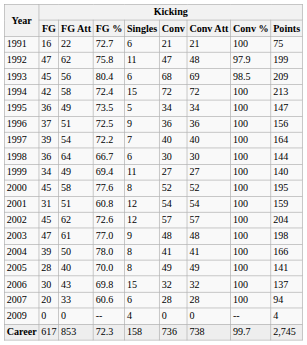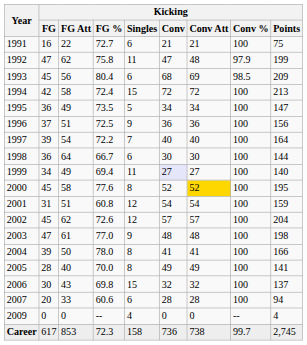(167, 172) no background -> (167, 172) lavender background
(194, 188) no background -> (194, 188) gold background
